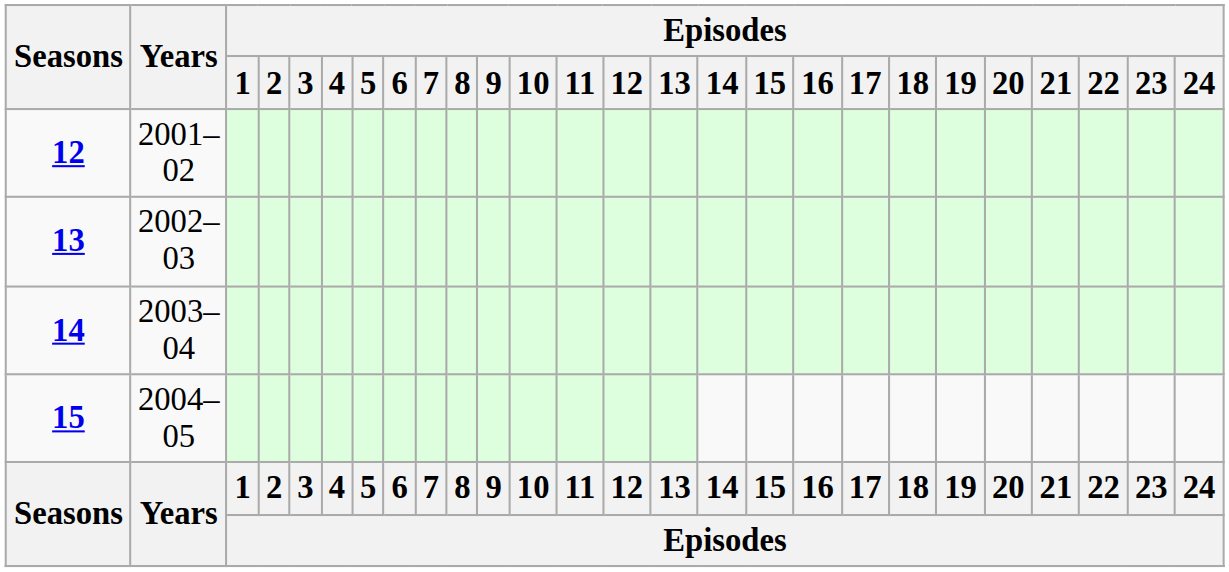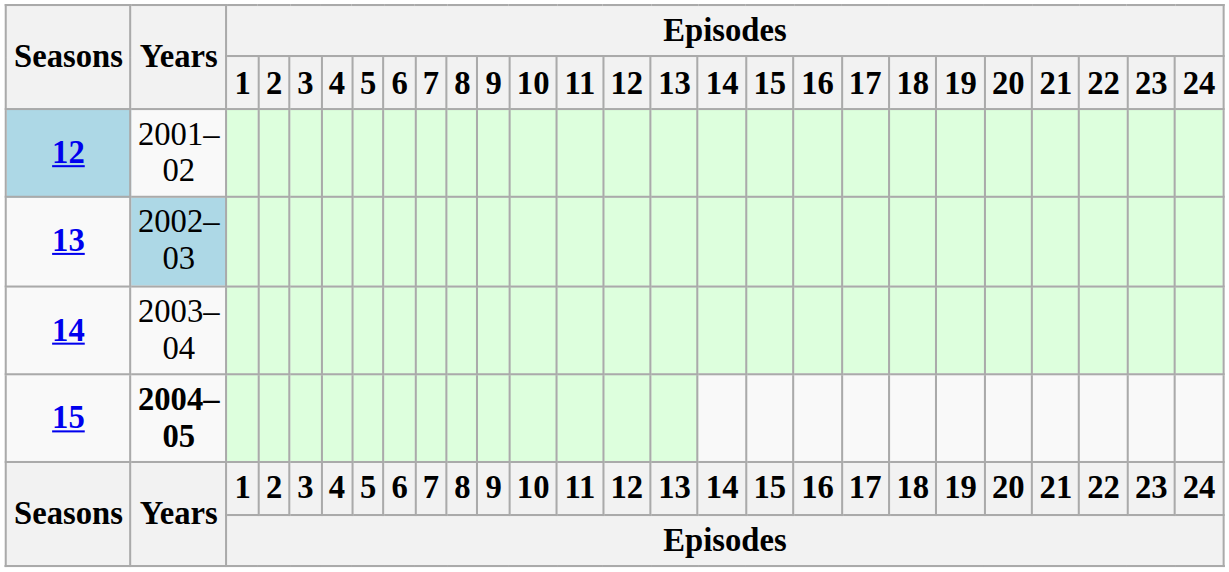(68, 152) no background -> (68, 152) lightblue background
(179, 240) no background -> (179, 240) lightblue background
(179, 417) normal -> (179, 417) bold
